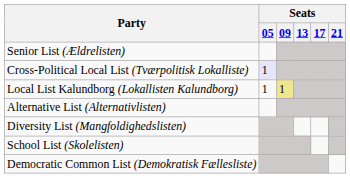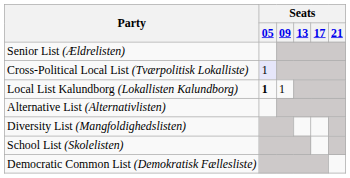(265, 88) normal -> (265, 88) bold
(282, 88) khaki background -> (282, 88) no background
